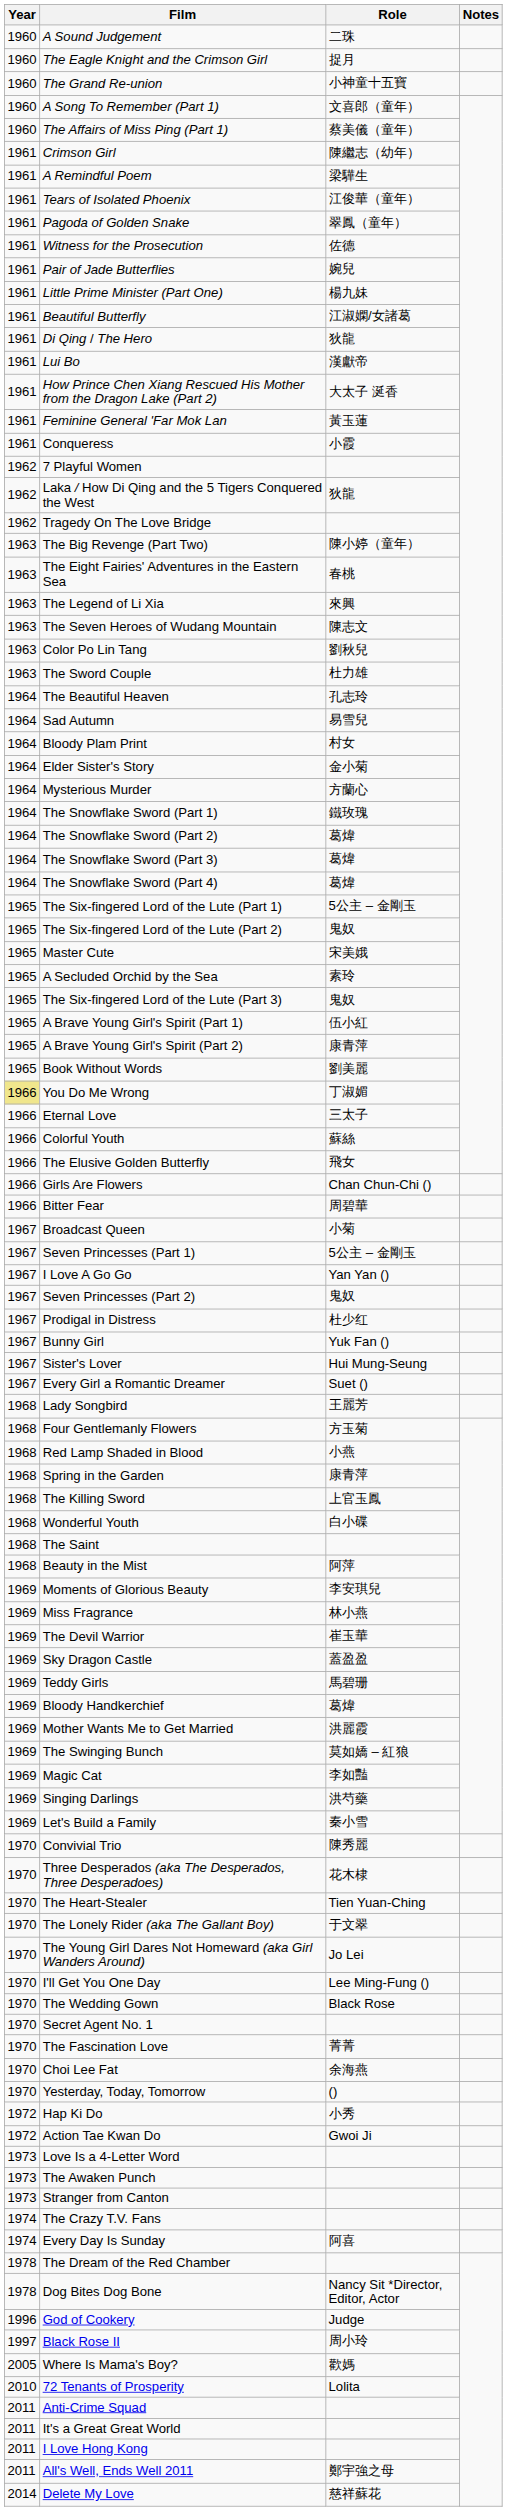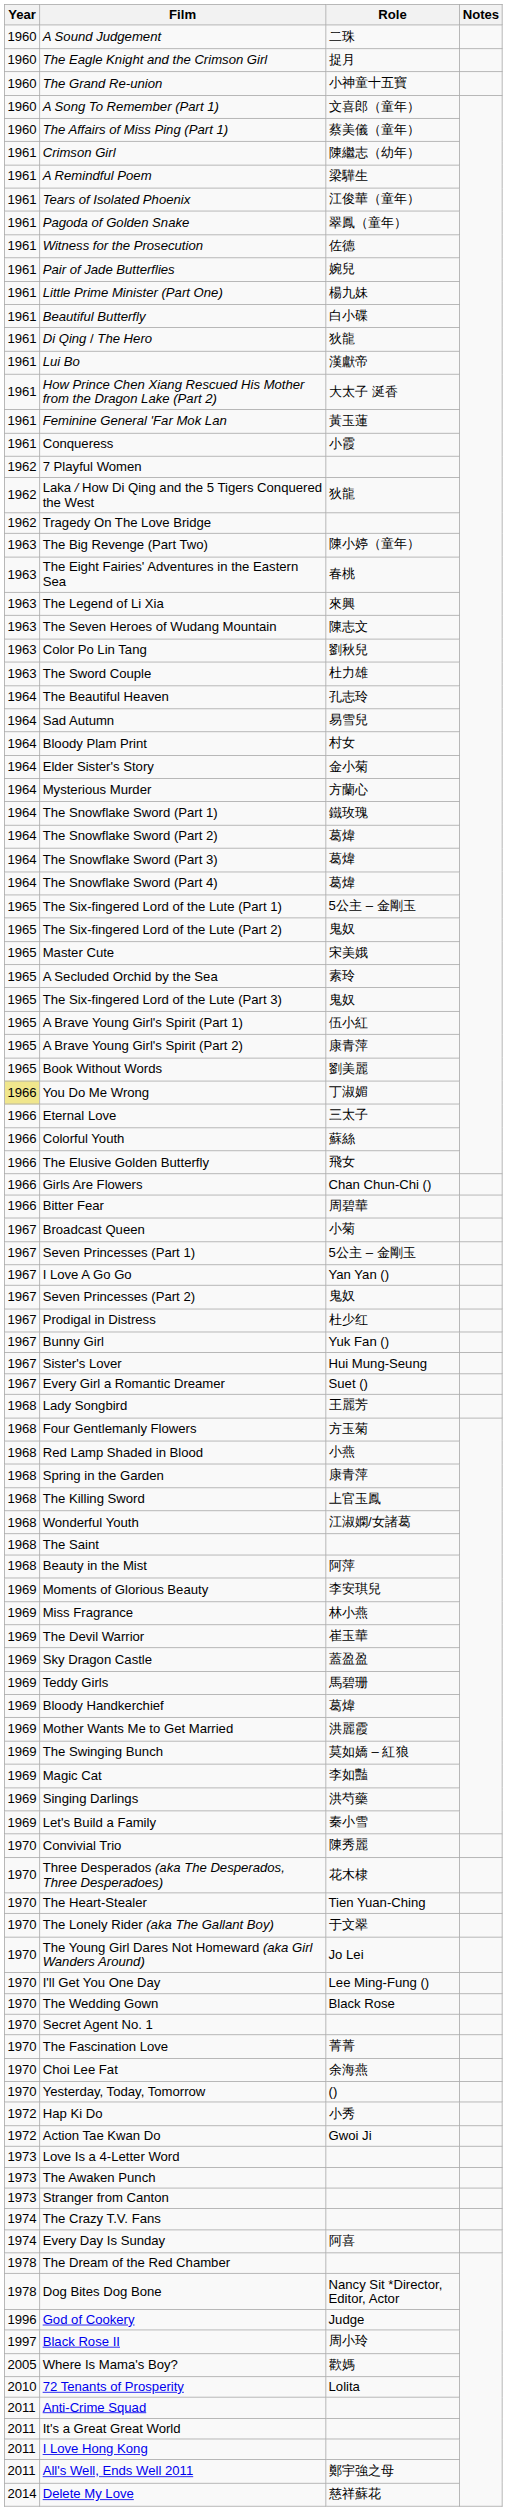(370, 315) 江淑嫻/女諸葛 -> (348, 315) 白小碟
(348, 1522) 白小碟 -> (370, 1522) 江淑嫻/女諸葛
